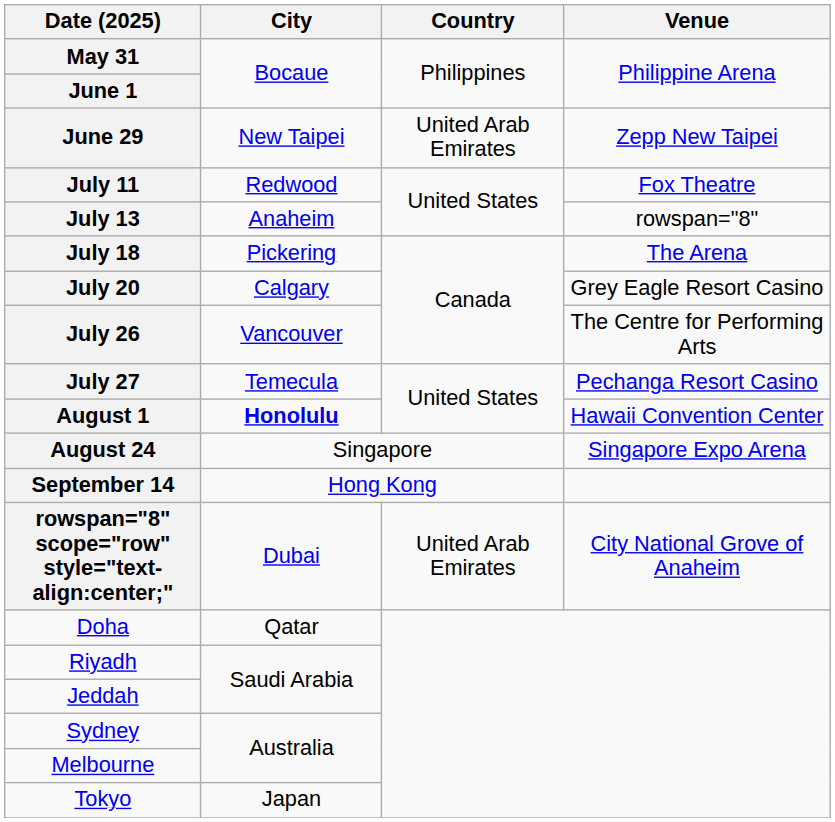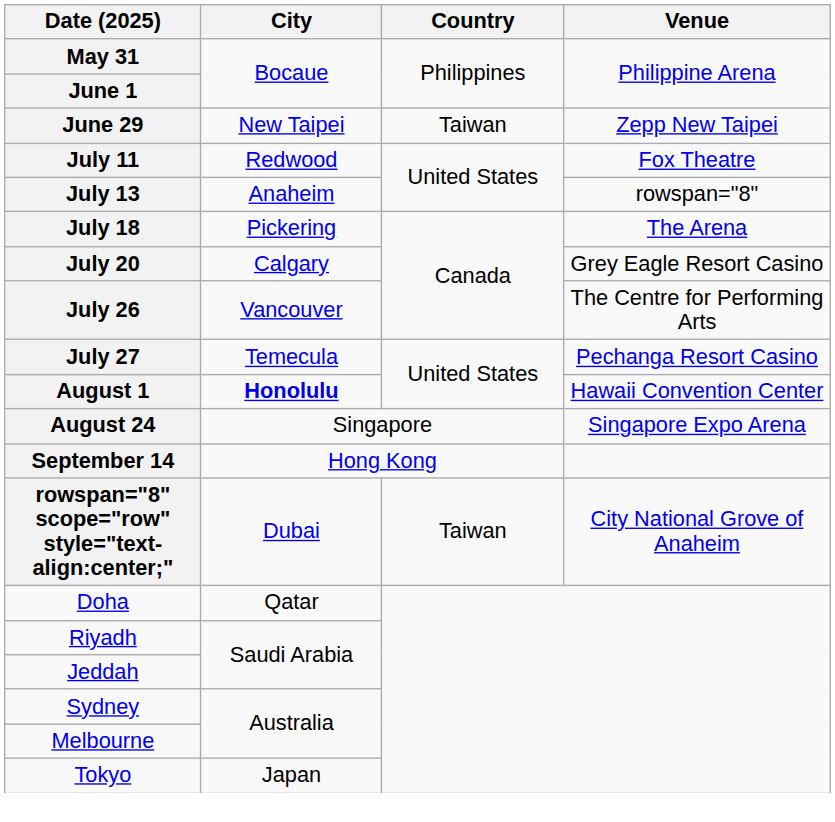(473, 137) United Arab Emirates -> (473, 125) Taiwan
(473, 556) United Arab Emirates -> (473, 531) Taiwan
